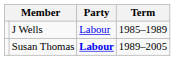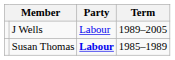(143, 30) 1985–1989 -> (143, 30) 1989–2005
(143, 47) 1989–2005 -> (143, 47) 1985–1989
